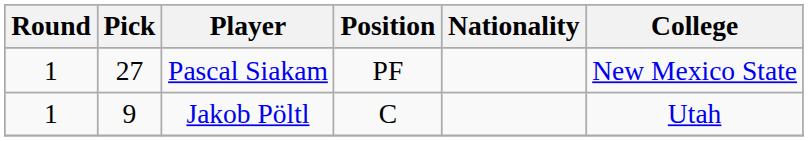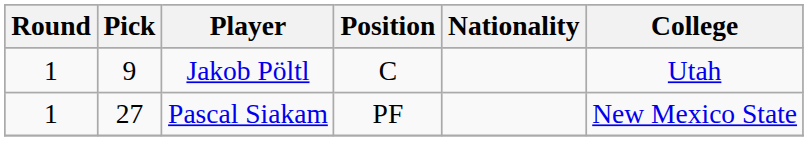rows swapped: (248, 113) <-> (248, 69)
